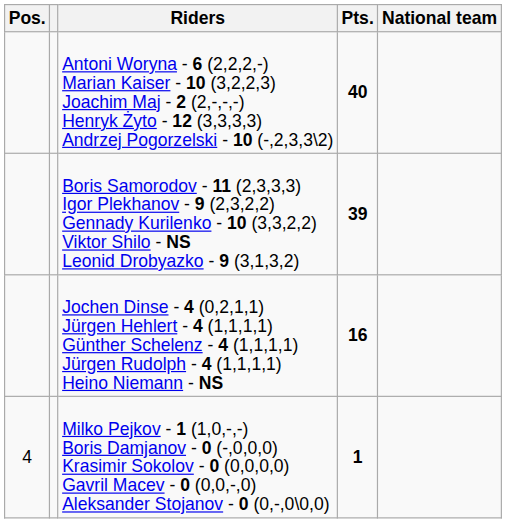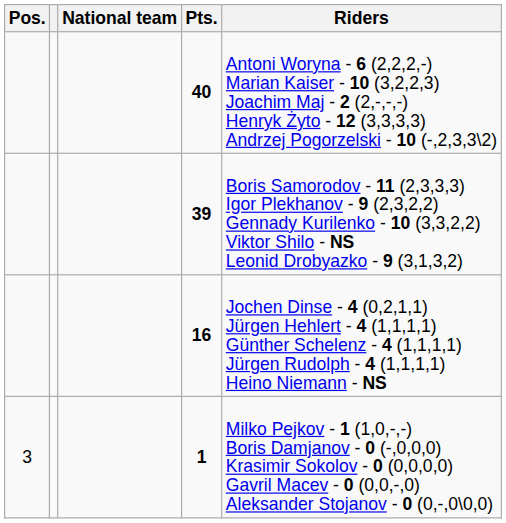columns swapped: (440, 18) <-> (198, 18)
(27, 457) 4 -> (27, 457) 3
